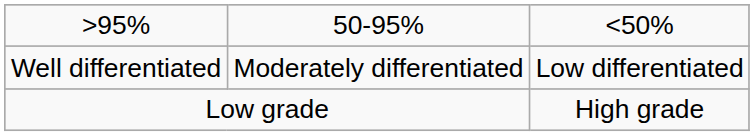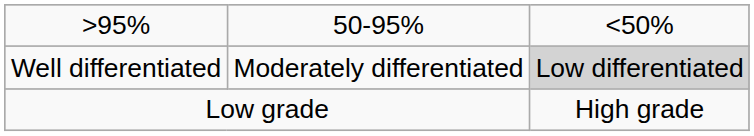(640, 67) no background -> (640, 67) lightgrey background
